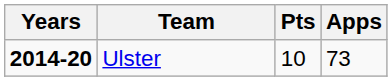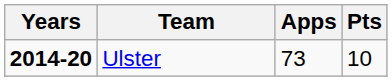columns swapped: (354, 22) <-> (298, 22)
